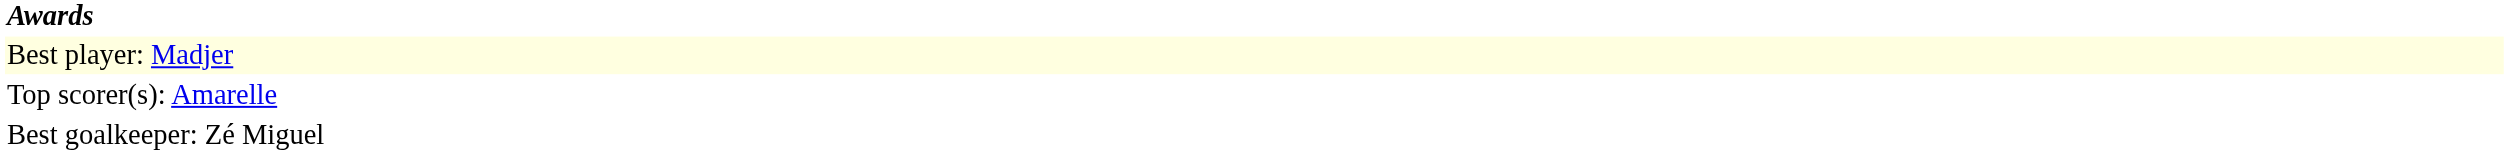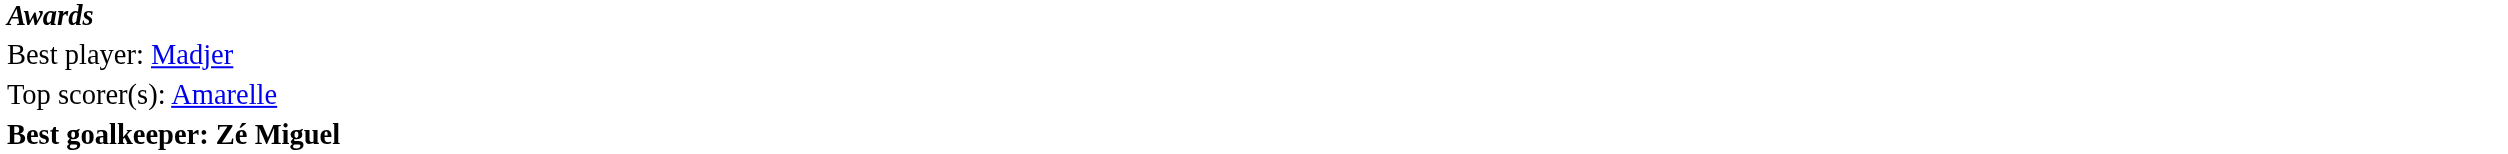(120, 54) lightyellow background -> (120, 54) no background
(166, 134) normal -> (174, 134) bold
